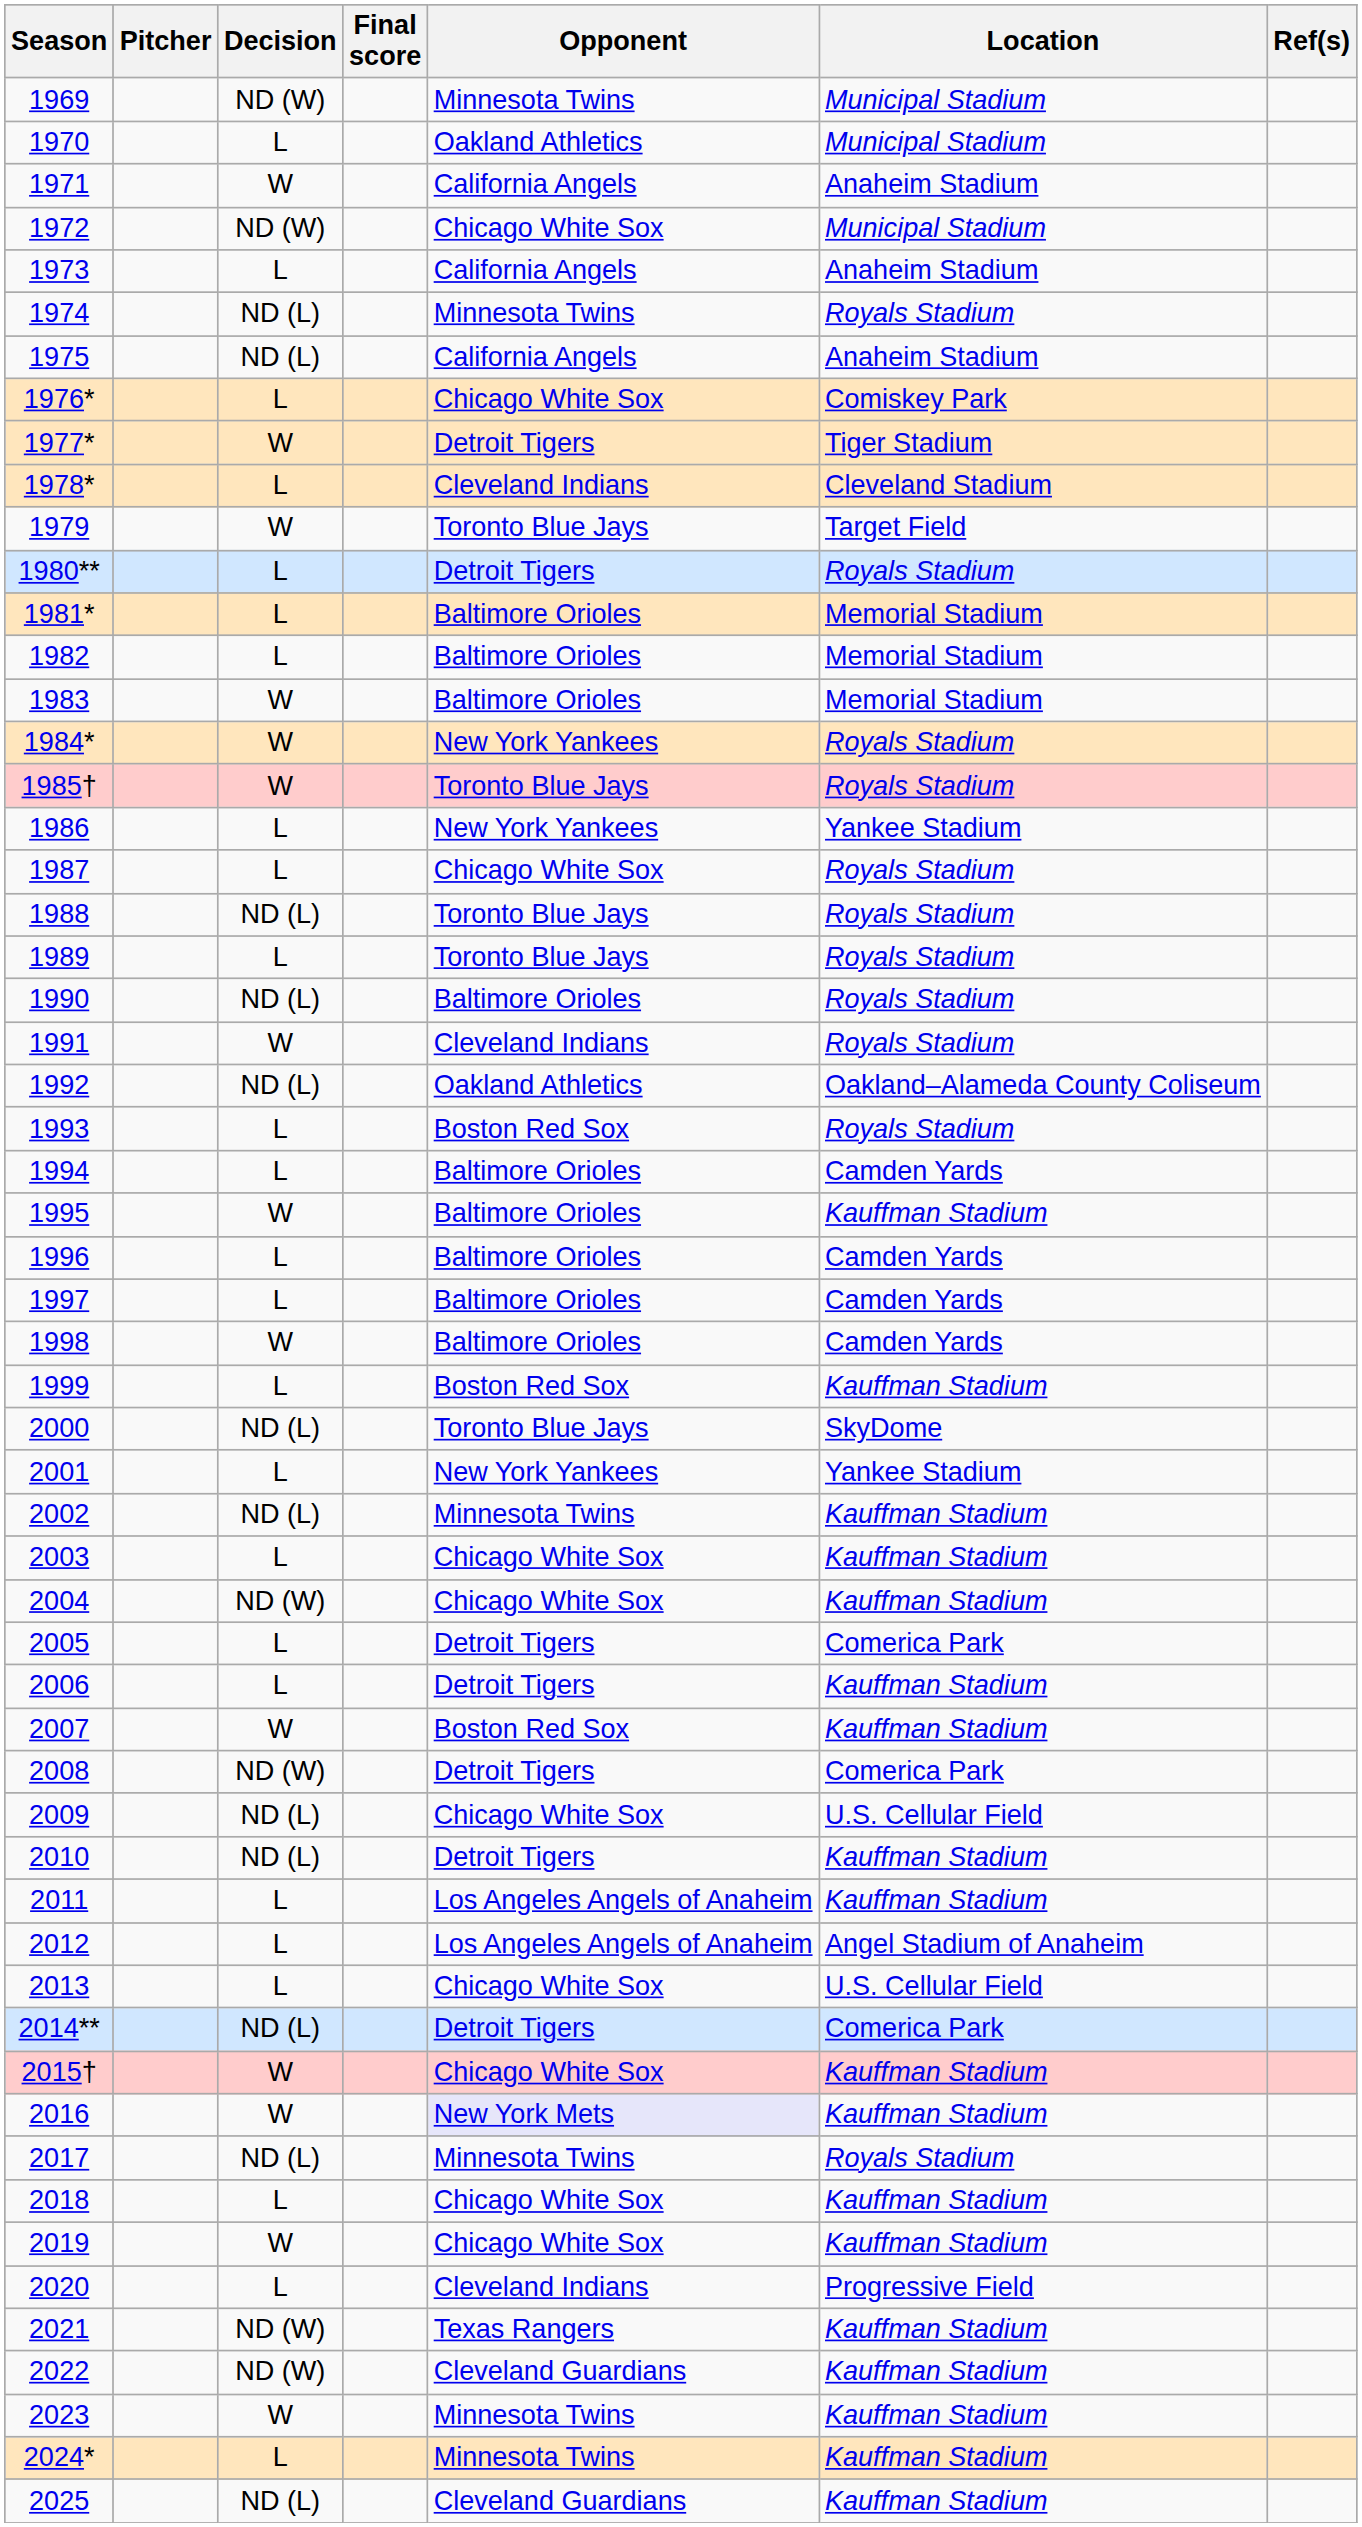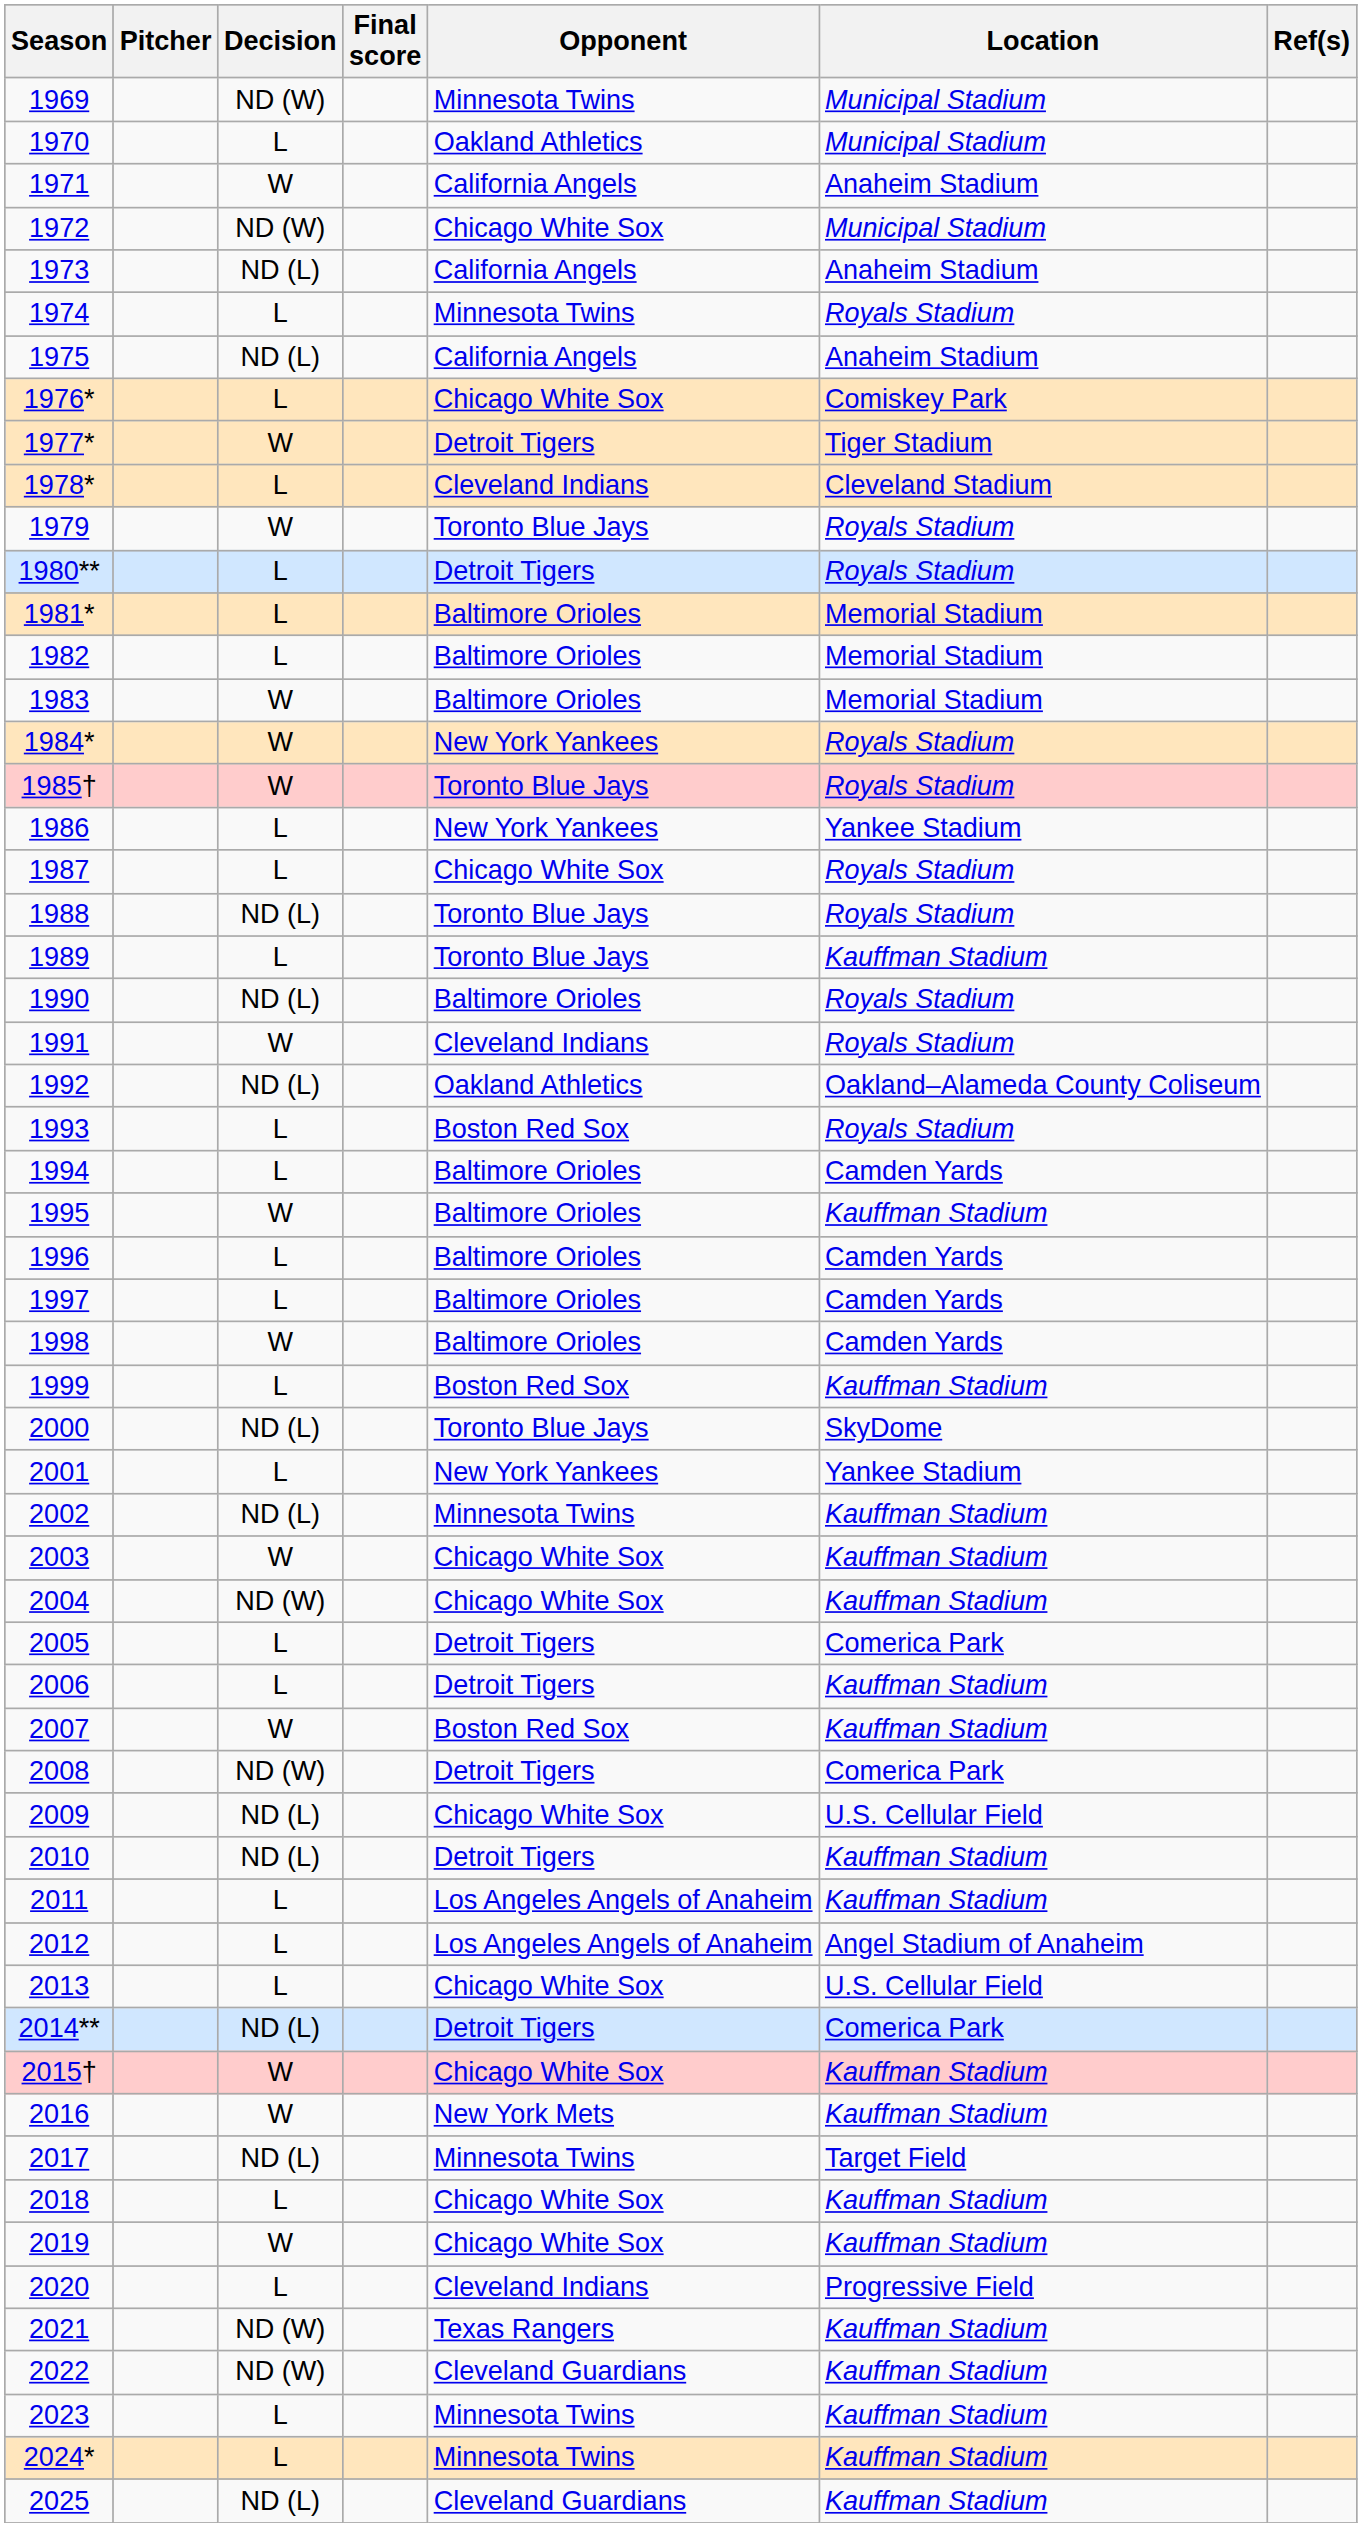(280, 270) L -> (280, 270) ND (L)
(280, 313) ND (L) -> (280, 313) L
(896, 528) Target Field -> (920, 528) Royals Stadium
(920, 956) Royals Stadium -> (936, 956) Kauffman Stadium
(280, 1557) L -> (280, 1557) W
(524, 2114) lavender background -> (524, 2114) no background
(920, 2157) Royals Stadium -> (896, 2157) Target Field
(280, 2414) W -> (280, 2414) L
